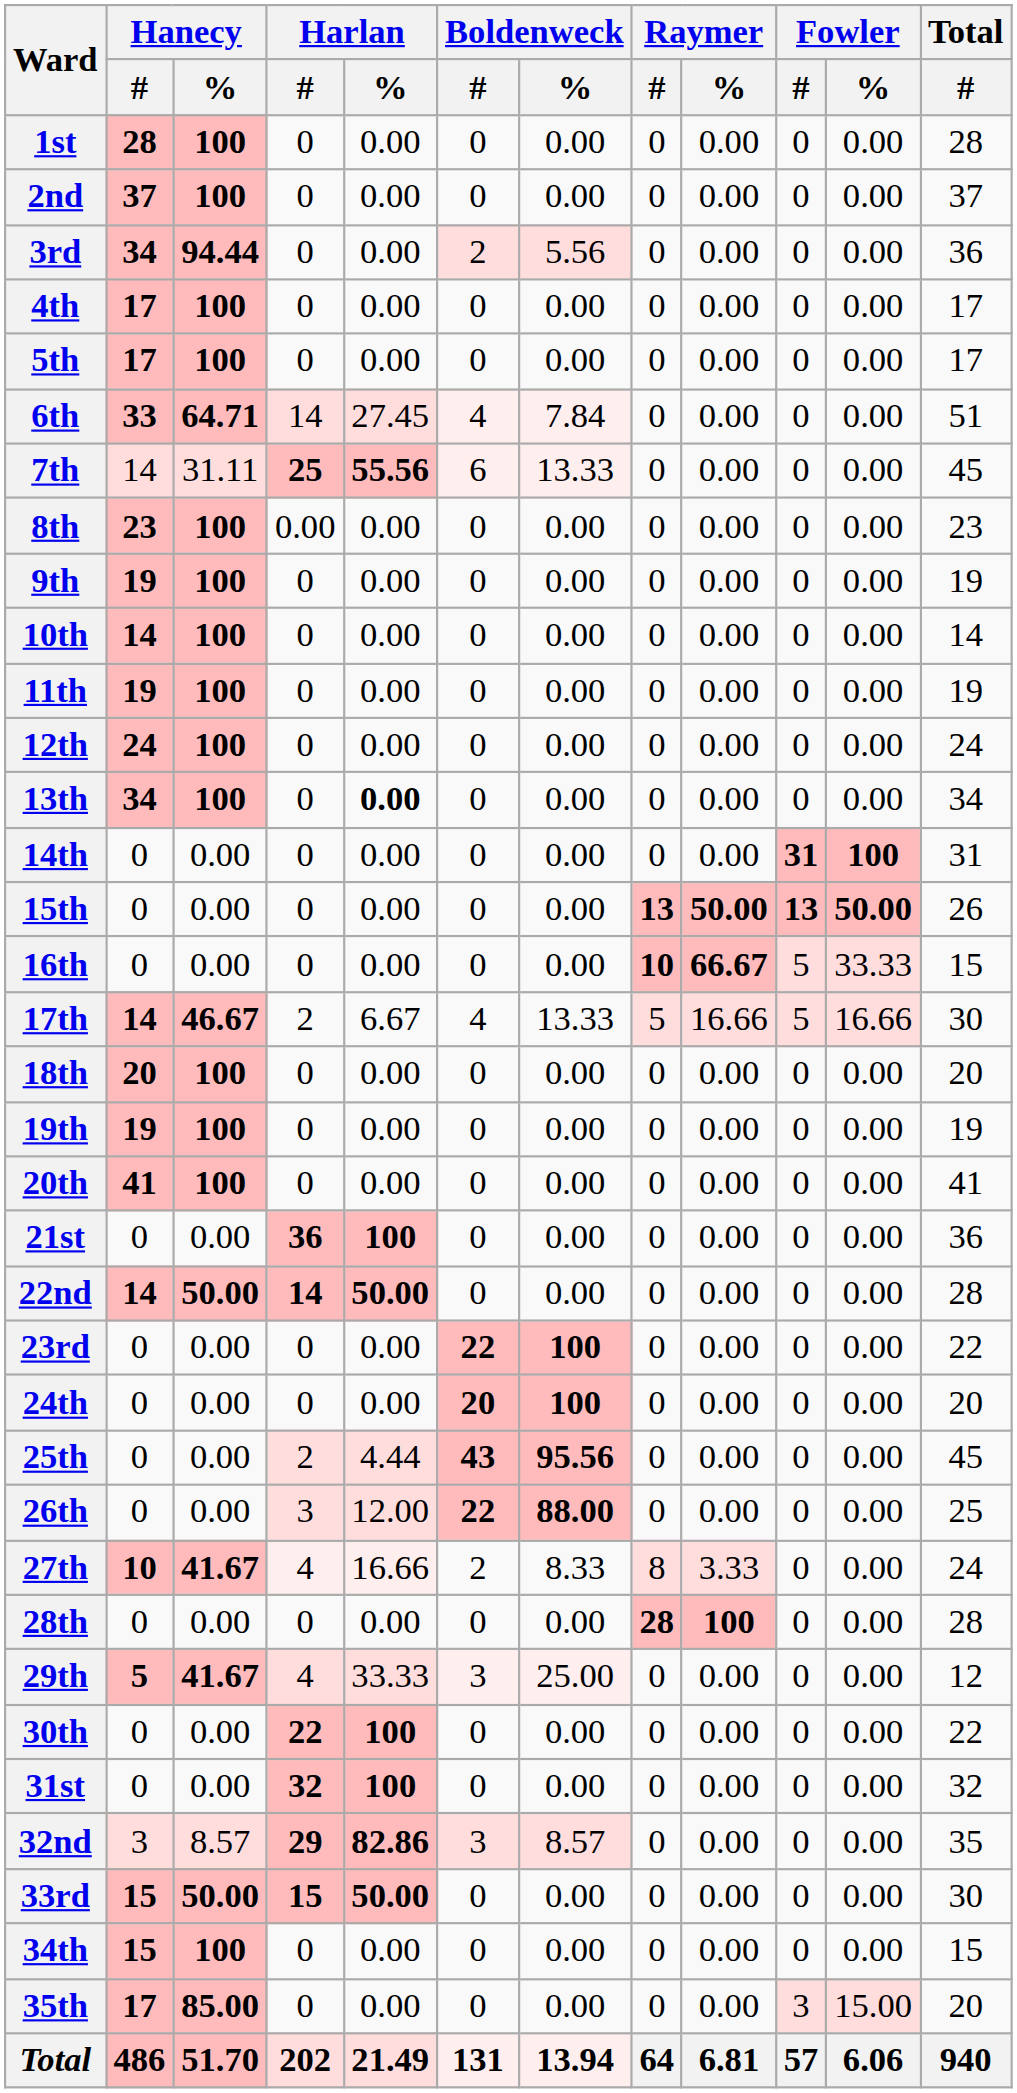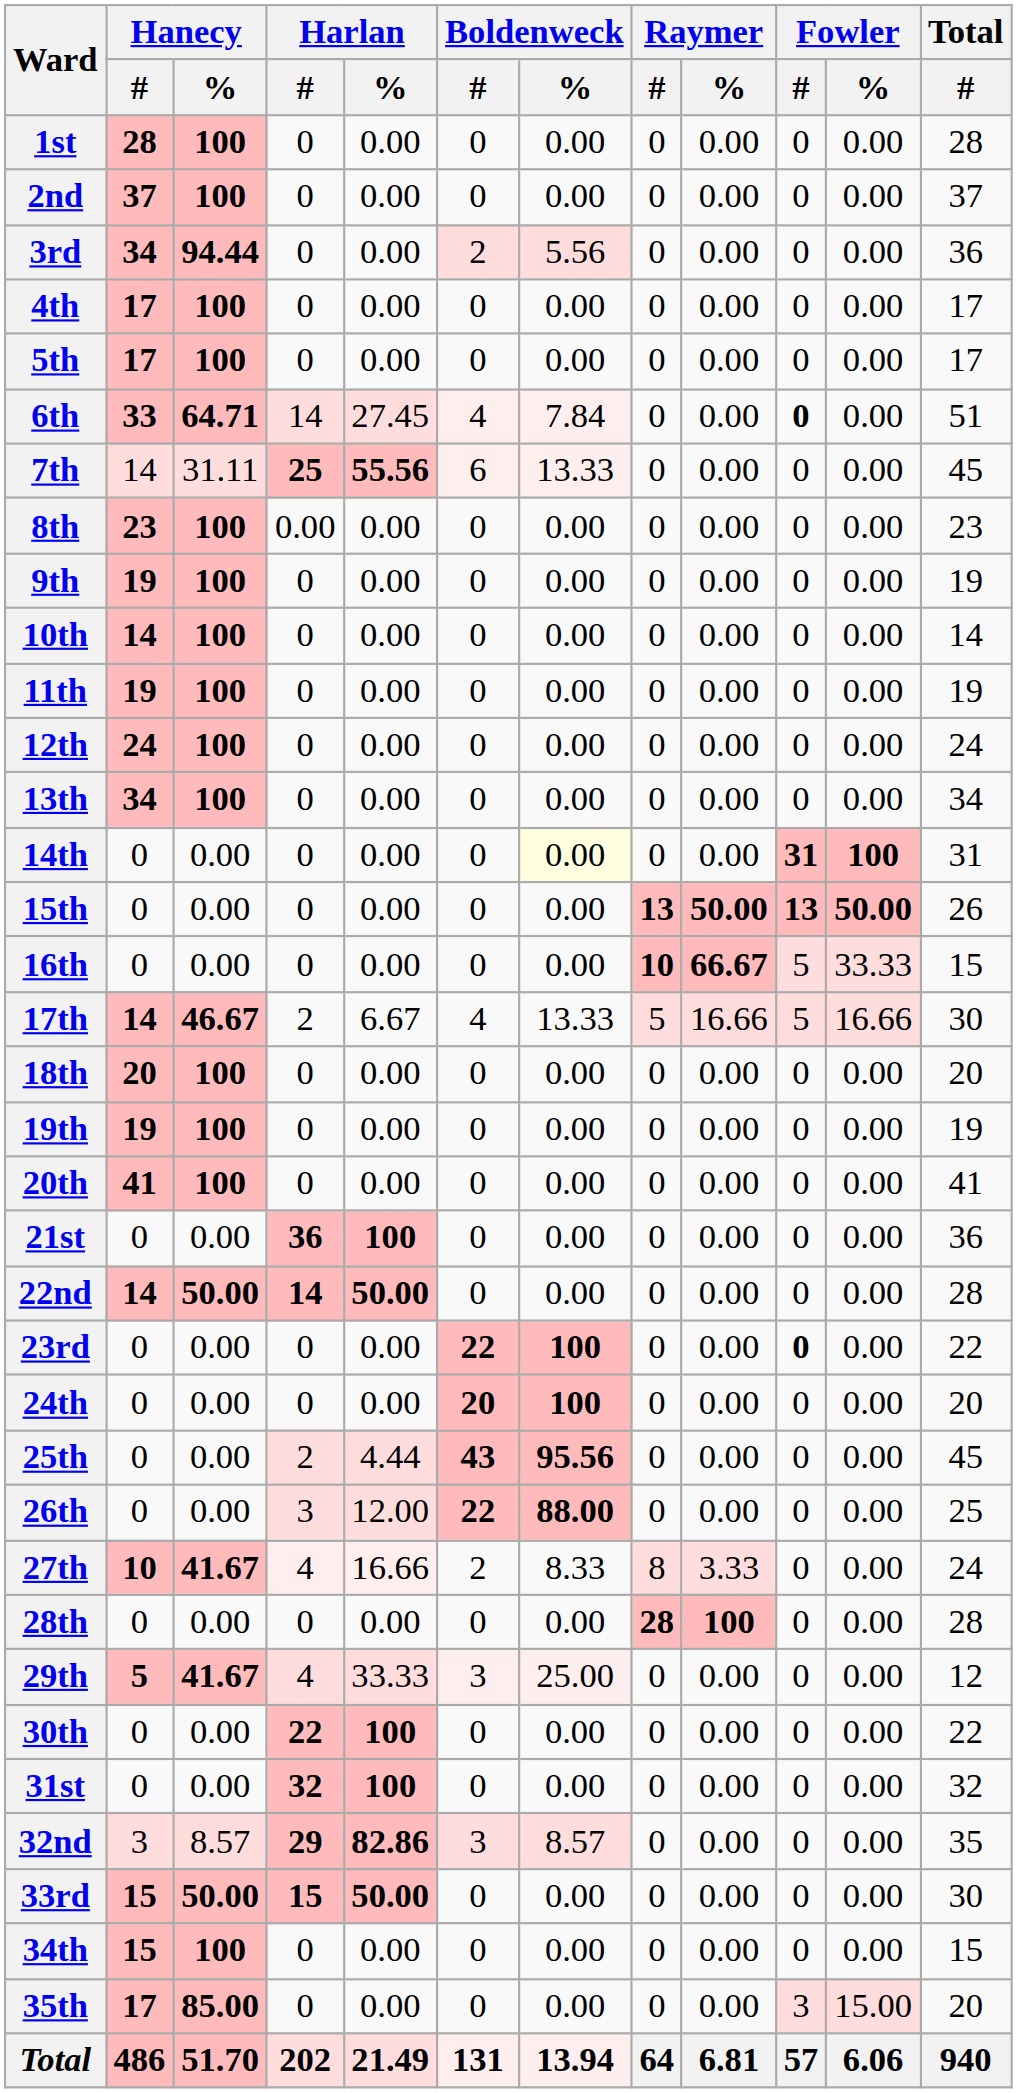(801, 415) normal -> (801, 415) bold
(390, 799) bold -> (390, 799) normal
(575, 854) no background -> (575, 854) lightyellow background
(801, 1347) normal -> (801, 1347) bold
